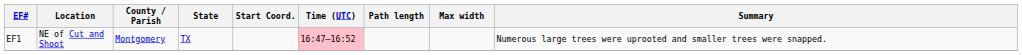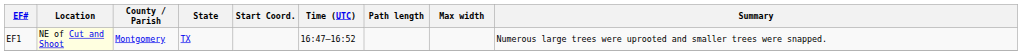(72, 39) no background -> (72, 39) lightyellow background
(328, 39) pink background -> (328, 39) no background
